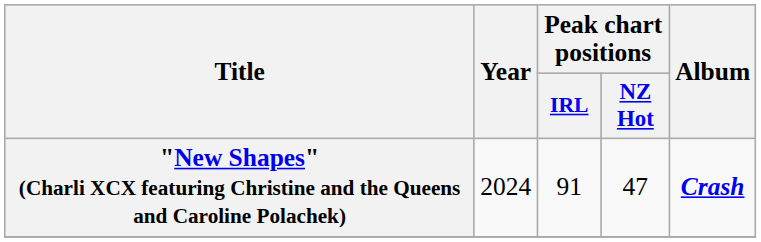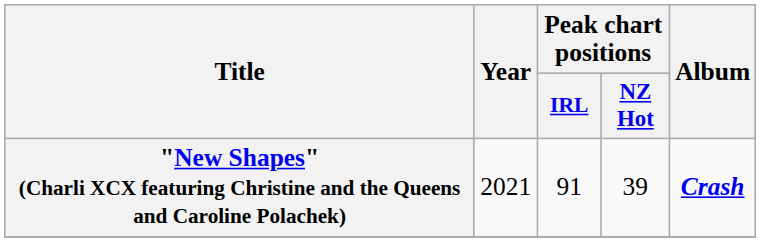(506, 187) 2024 -> (506, 187) 2021
(635, 187) 47 -> (635, 187) 39
